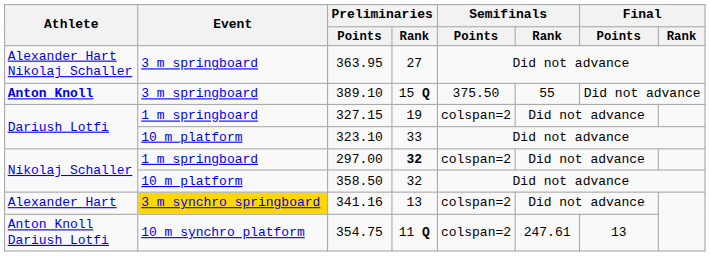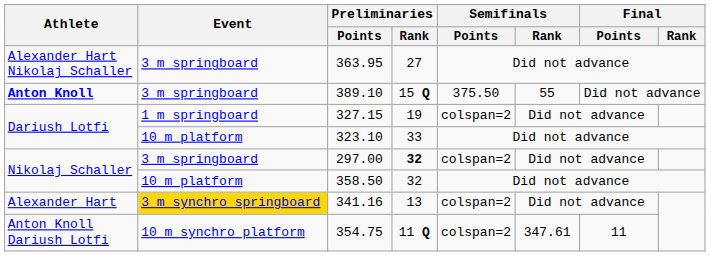(200, 159) 1 m springboard -> (200, 159) 3 m springboard
(547, 232) 247.61 -> (547, 232) 347.61
(619, 232) 13 -> (619, 232) 11
